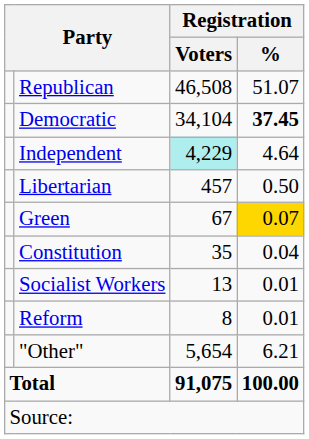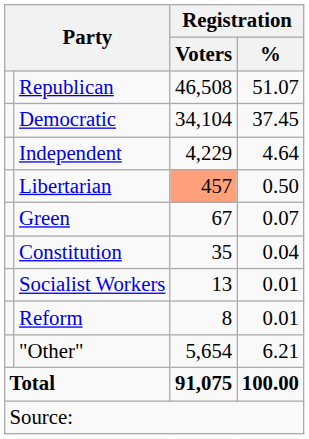(276, 119) bold -> (276, 119) normal
(209, 152) paleturquoise background -> (209, 152) no background
(217, 185) no background -> (217, 185) lightsalmon background
(281, 218) gold background -> (281, 218) no background
